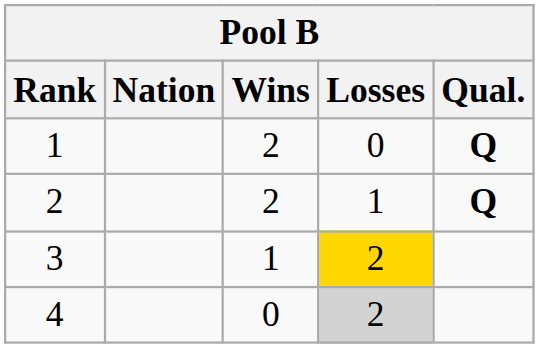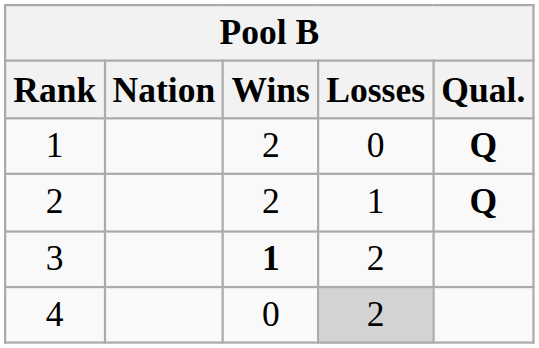(271, 257) normal -> (271, 257) bold
(376, 257) gold background -> (376, 257) no background
